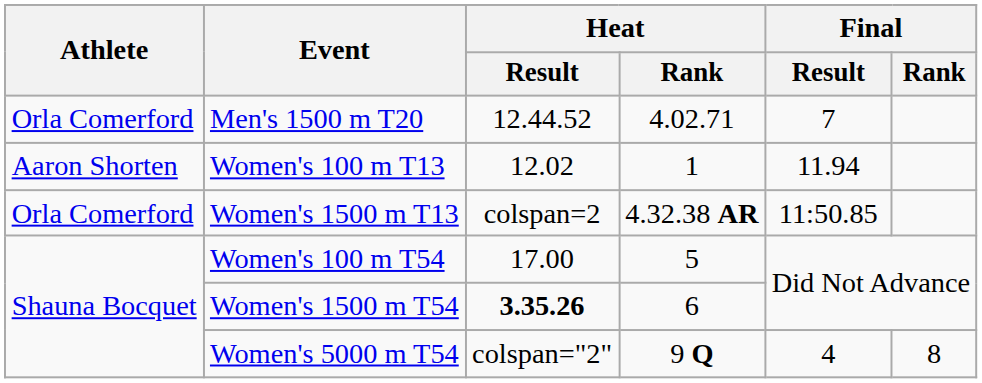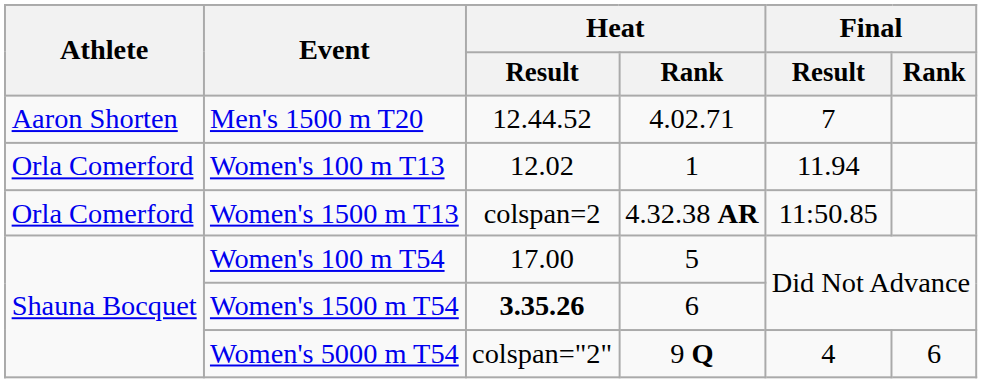(103, 119) Orla Comerford -> (95, 119) Aaron Shorten
(95, 166) Aaron Shorten -> (103, 166) Orla Comerford
(934, 353) 8 -> (934, 353) 6
